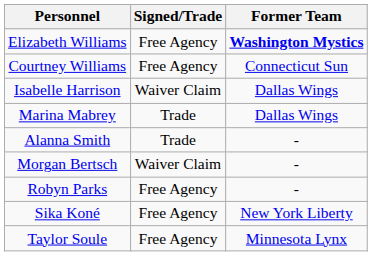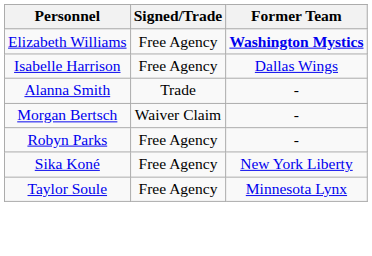- row: (67, 66)
(178, 90) Waiver Claim -> (178, 66) Free Agency
- row: (67, 115)
